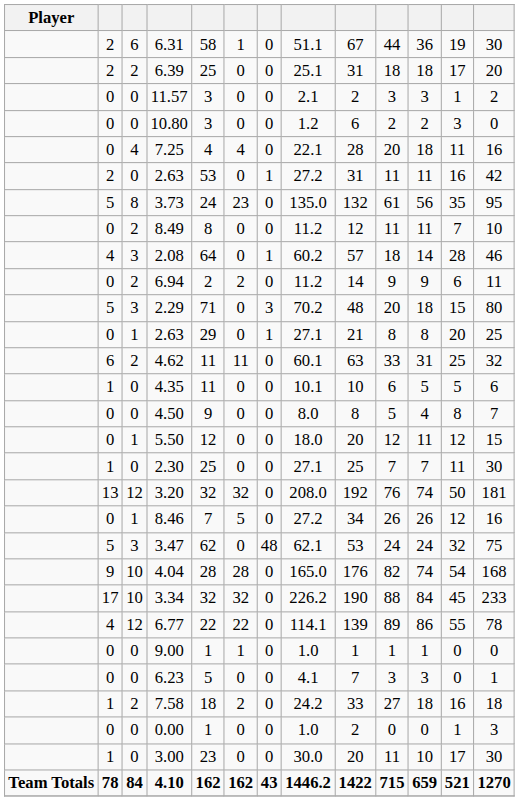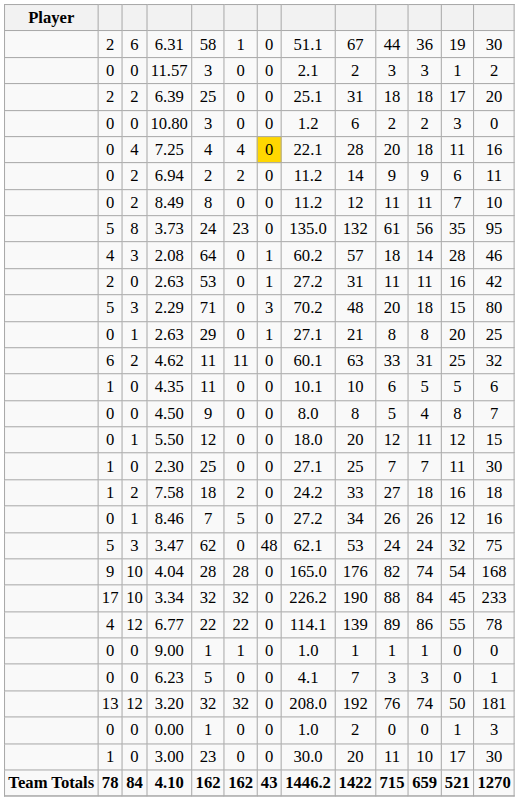rows swapped: (110, 70) <-> (110, 96)
(269, 149) no background -> (269, 149) gold background
rows swapped: (110, 176) <-> (110, 281)
rows swapped: (110, 228) <-> (110, 202)
rows swapped: (110, 492) <-> (110, 703)
